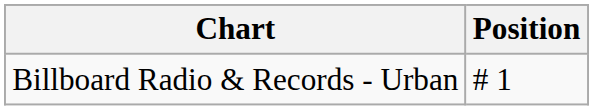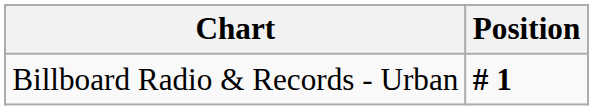(492, 78) normal -> (492, 78) bold
